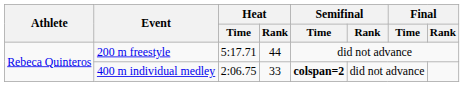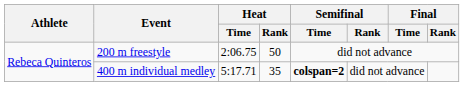(239, 52) 5:17.71 -> (239, 52) 2:06.75
(275, 52) 44 -> (275, 52) 50
(239, 72) 2:06.75 -> (239, 72) 5:17.71
(275, 72) 33 -> (275, 72) 35
